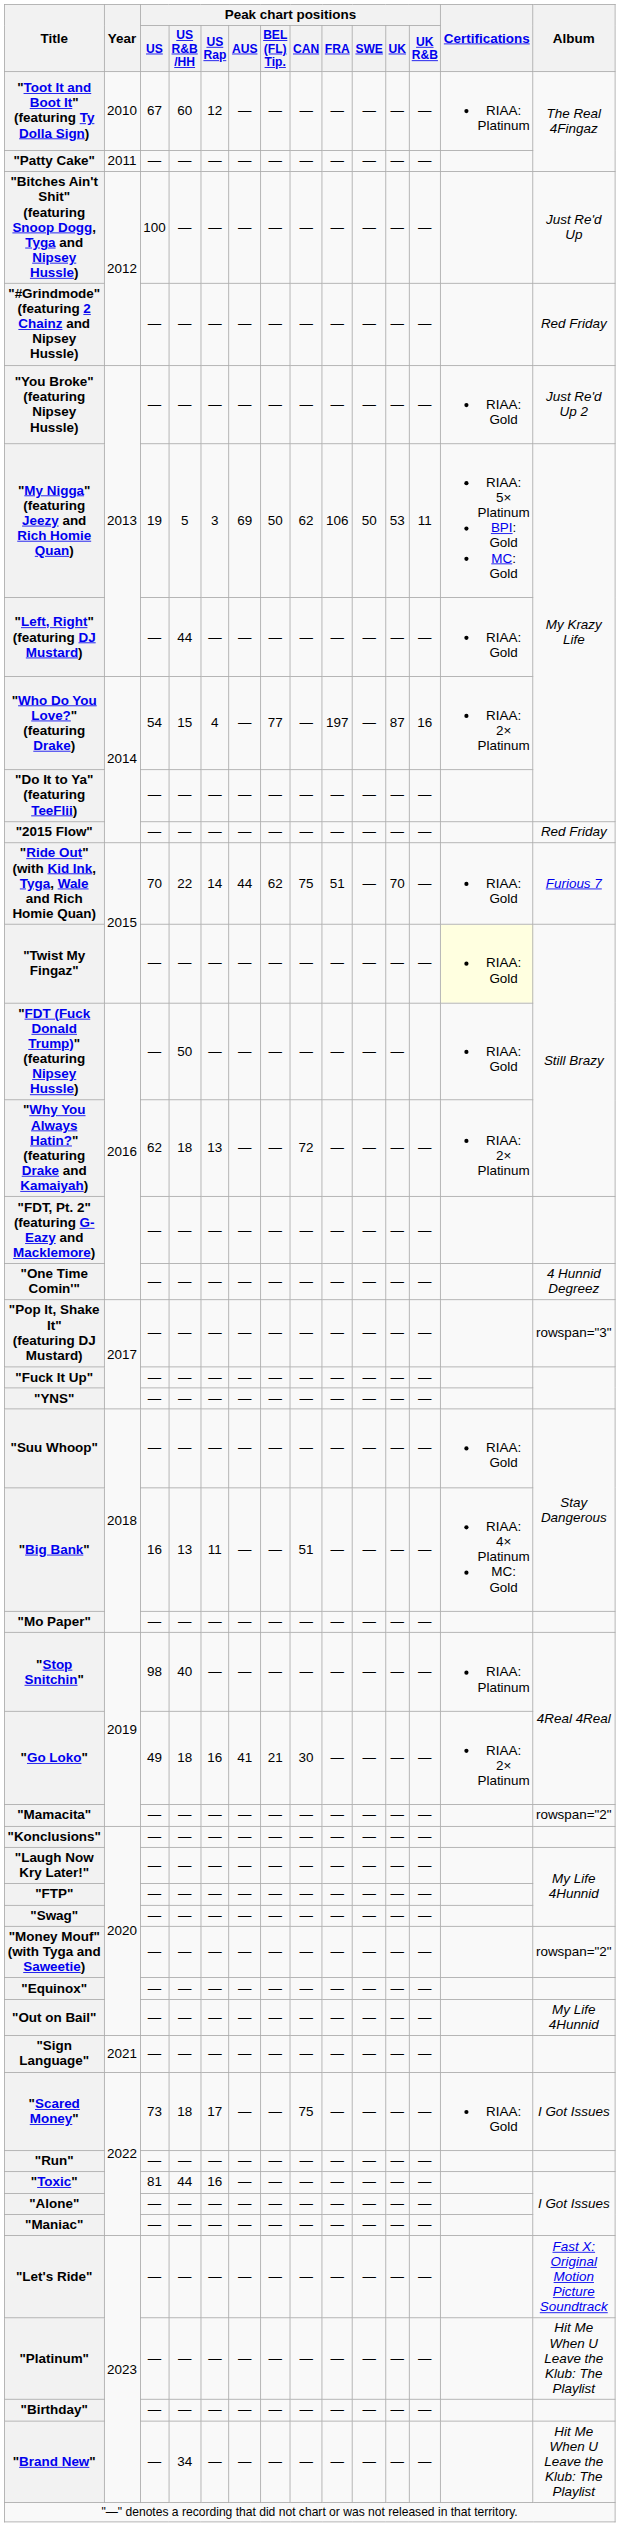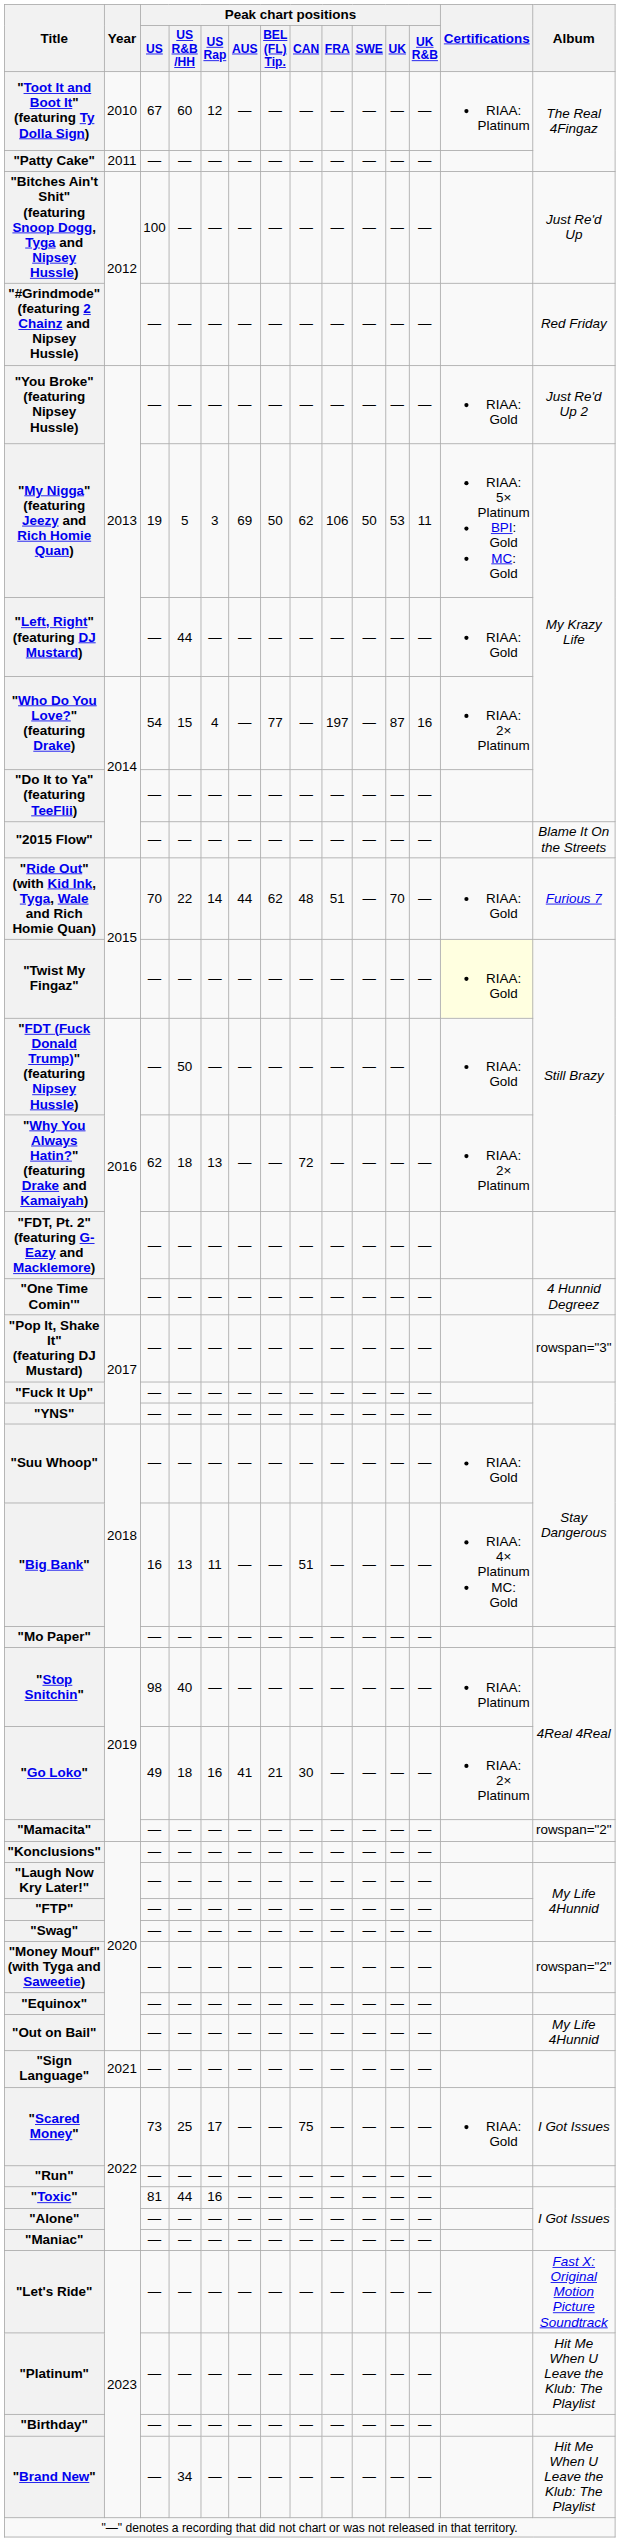(574, 832) Red Friday -> (574, 839) Blame It On the Streets
(306, 883) 75 -> (306, 898) 48
(185, 2111) 18 -> (185, 2126) 25
